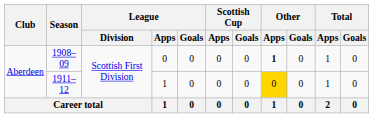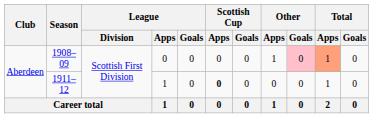(274, 58) bold -> (274, 58) normal
(301, 58) no background -> (301, 58) pink background
(328, 58) no background -> (328, 58) lightsalmon background
(219, 84) normal -> (219, 84) bold
(274, 84) gold background -> (274, 84) no background
